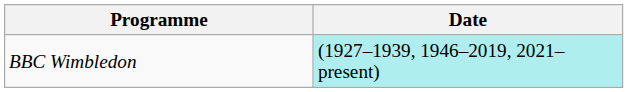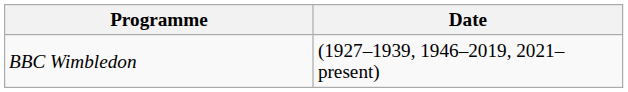(441, 60) paleturquoise background -> (441, 60) no background
